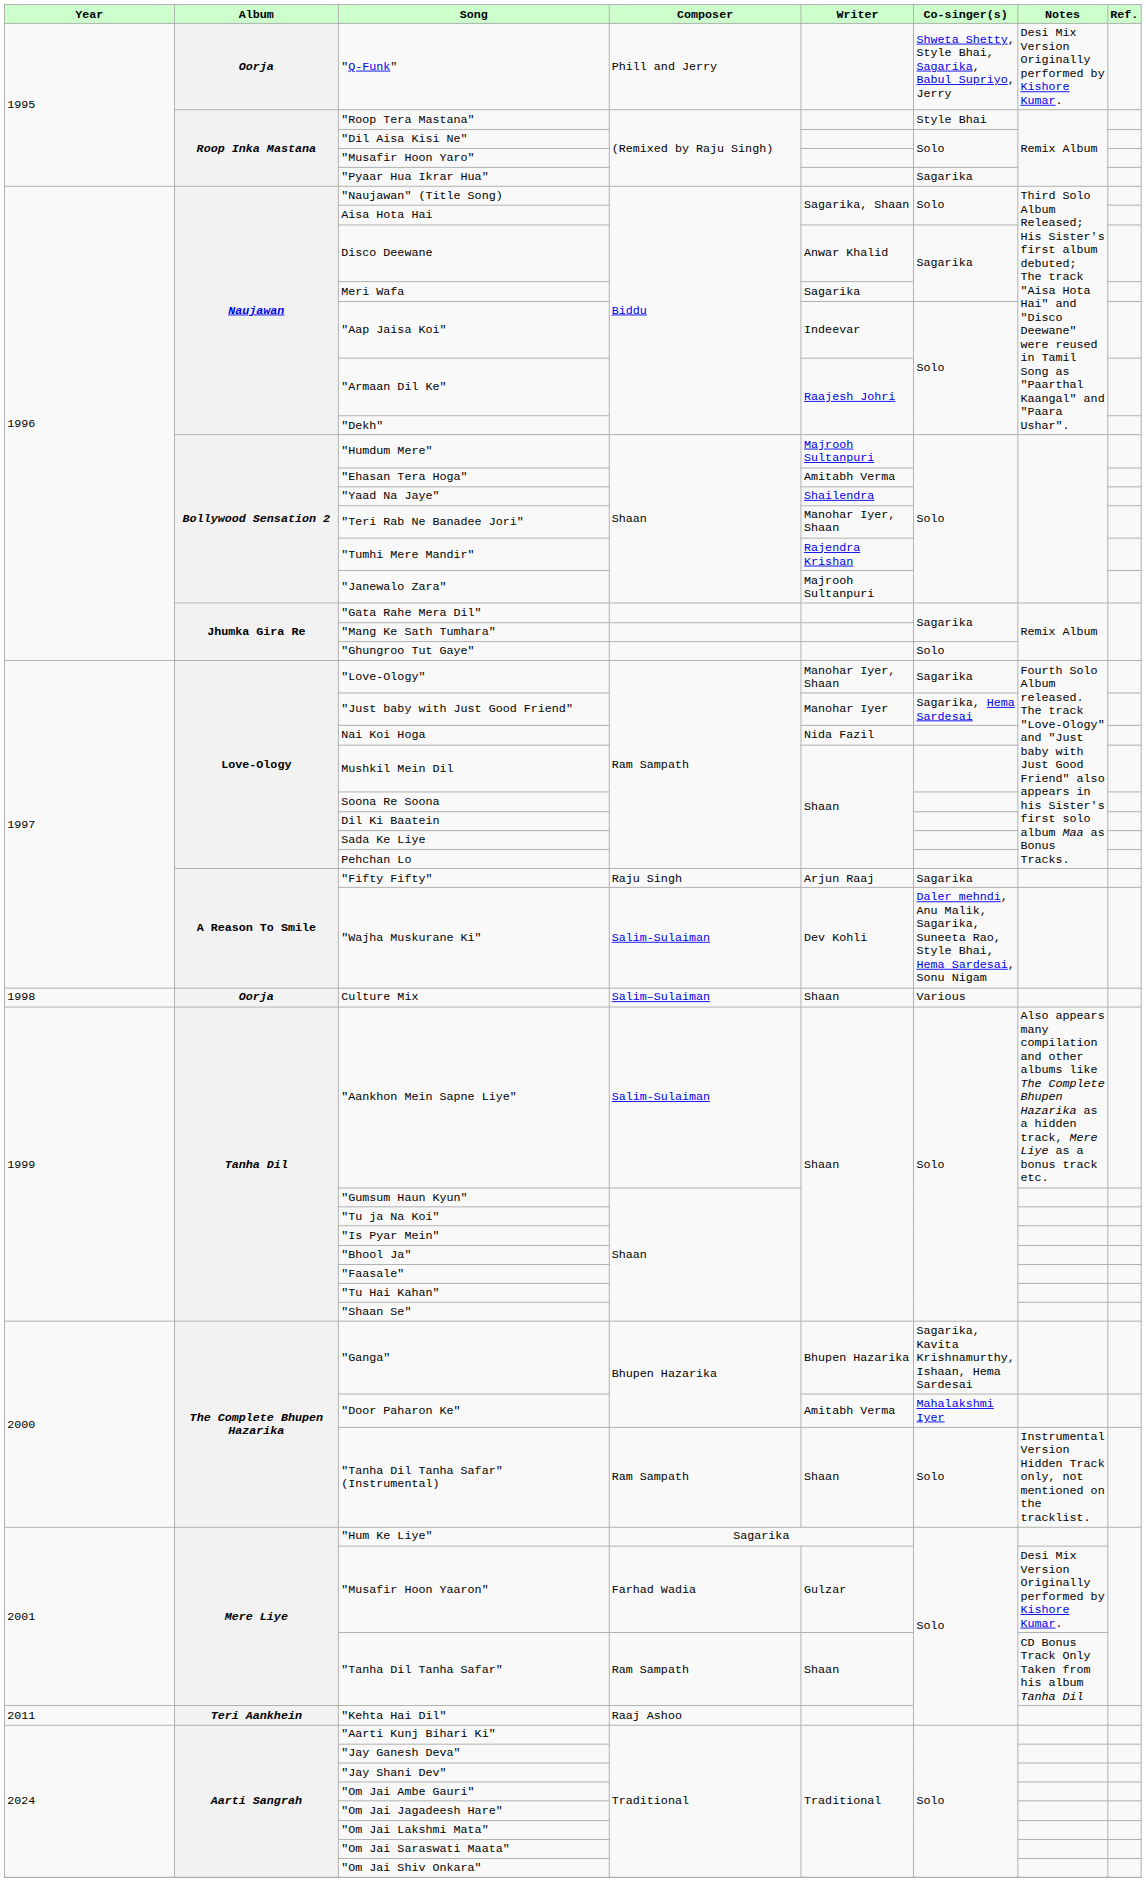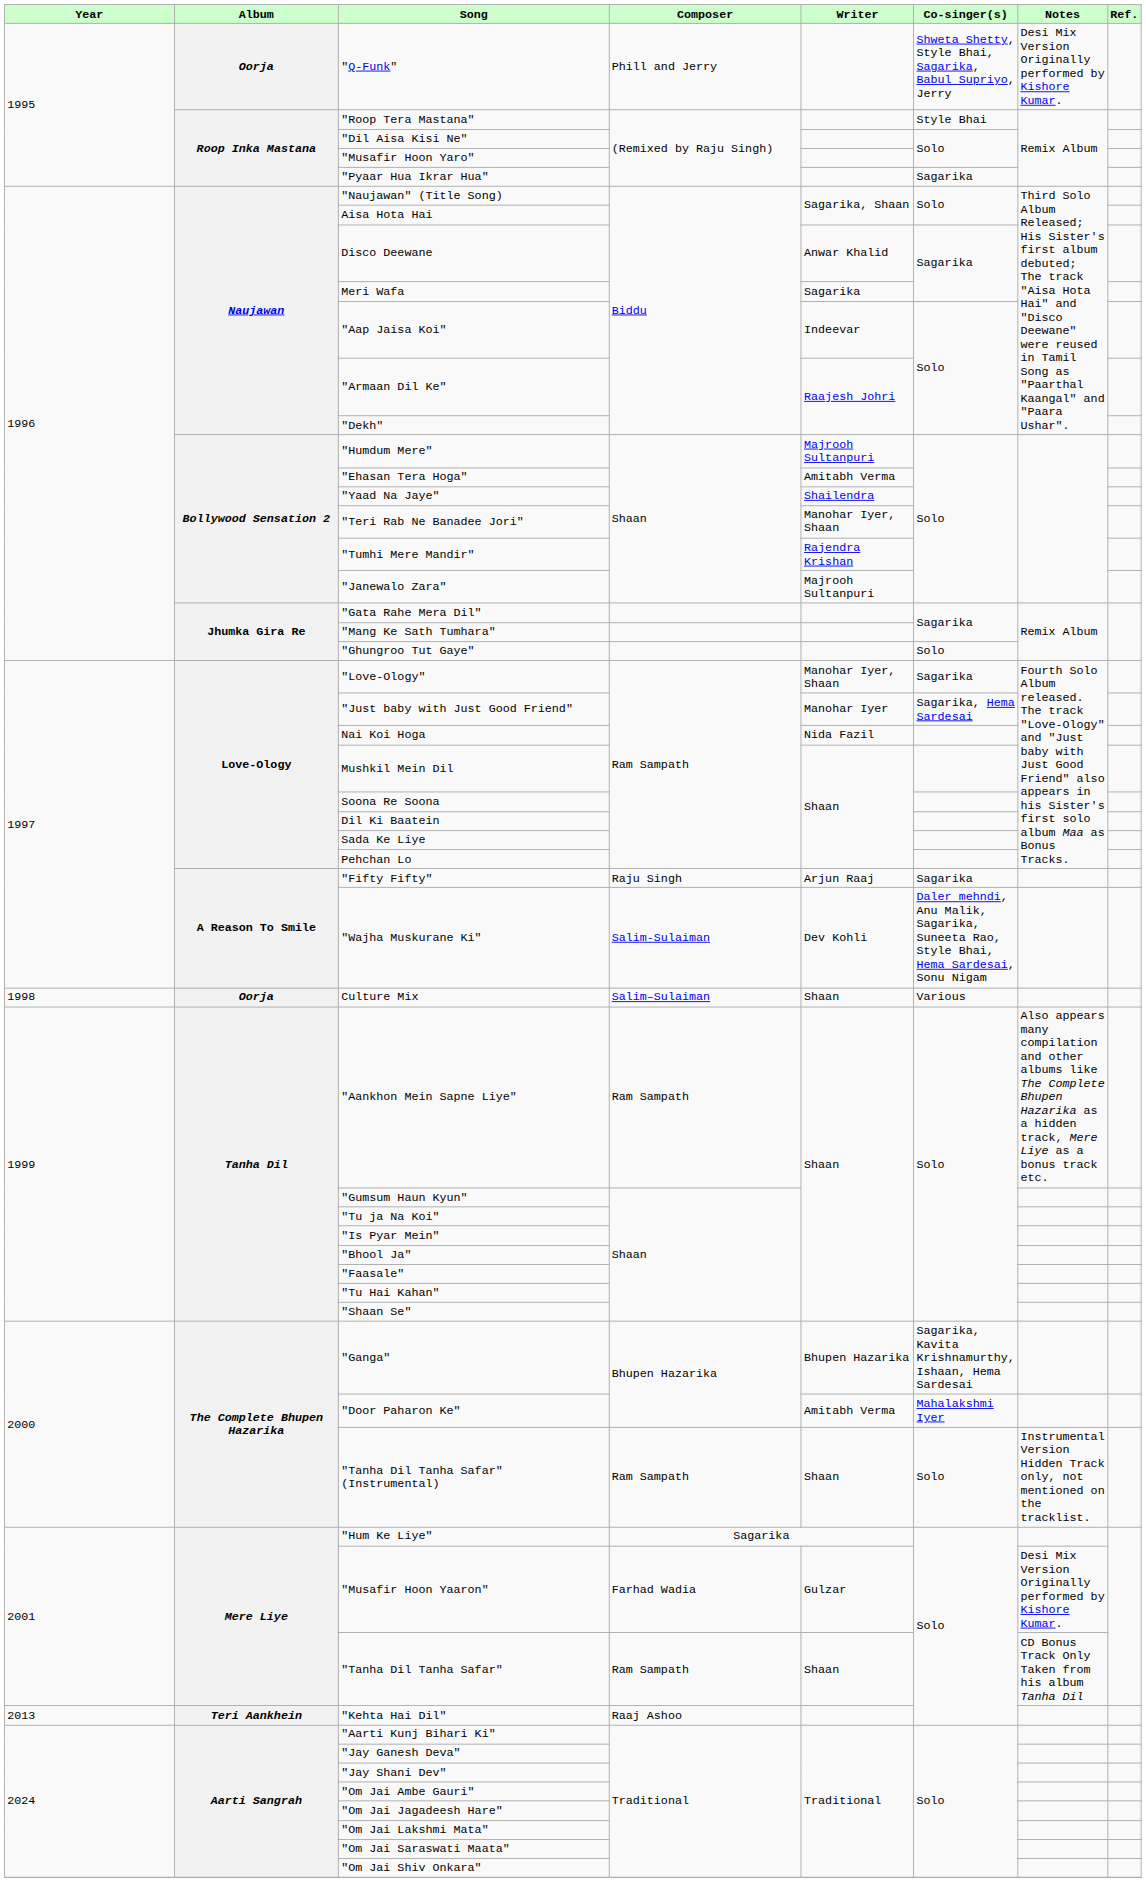(661, 1097) Salim-Sulaiman -> (650, 1097) Ram Sampath
(21, 1715) 2011 -> (21, 1715) 2013
